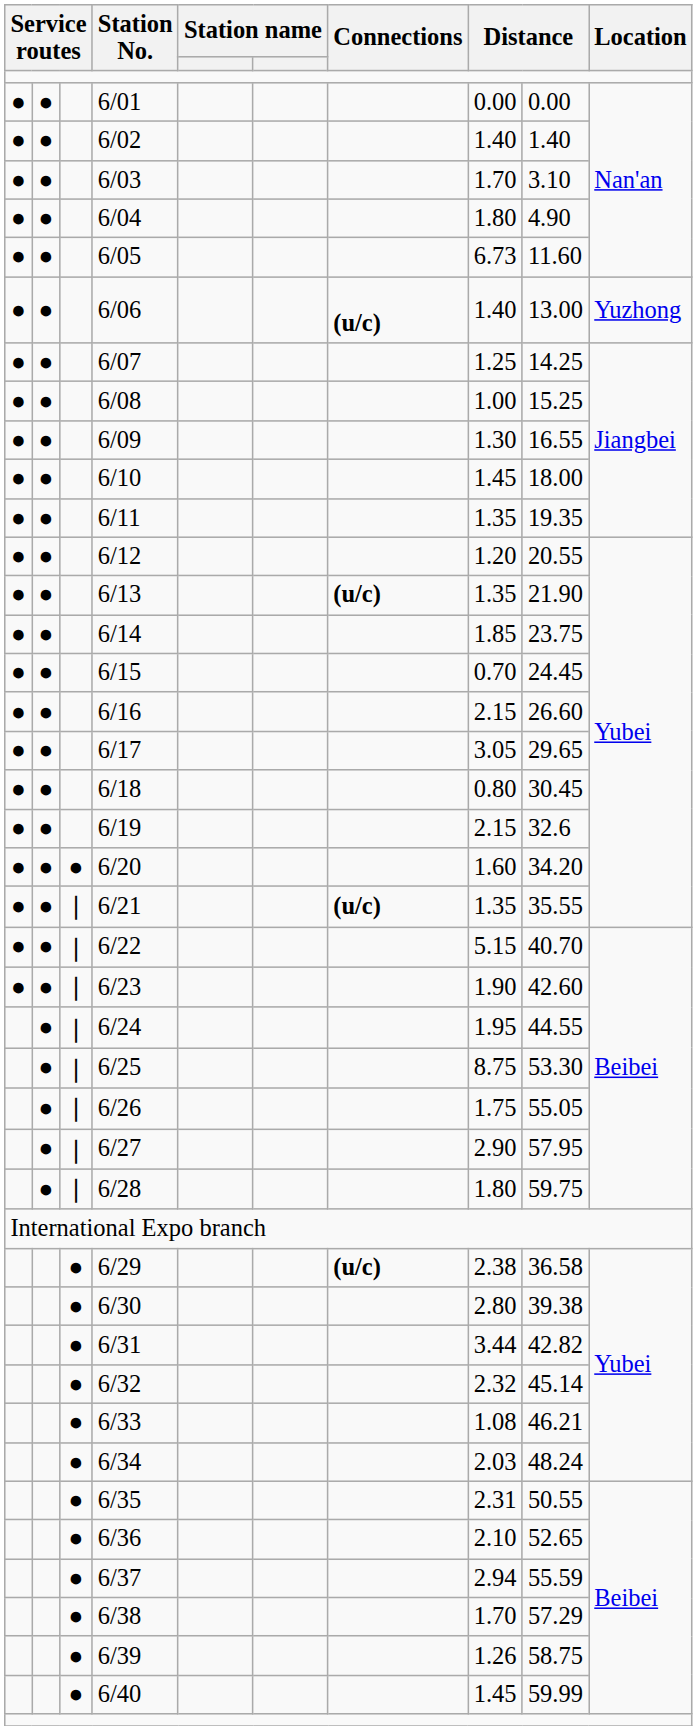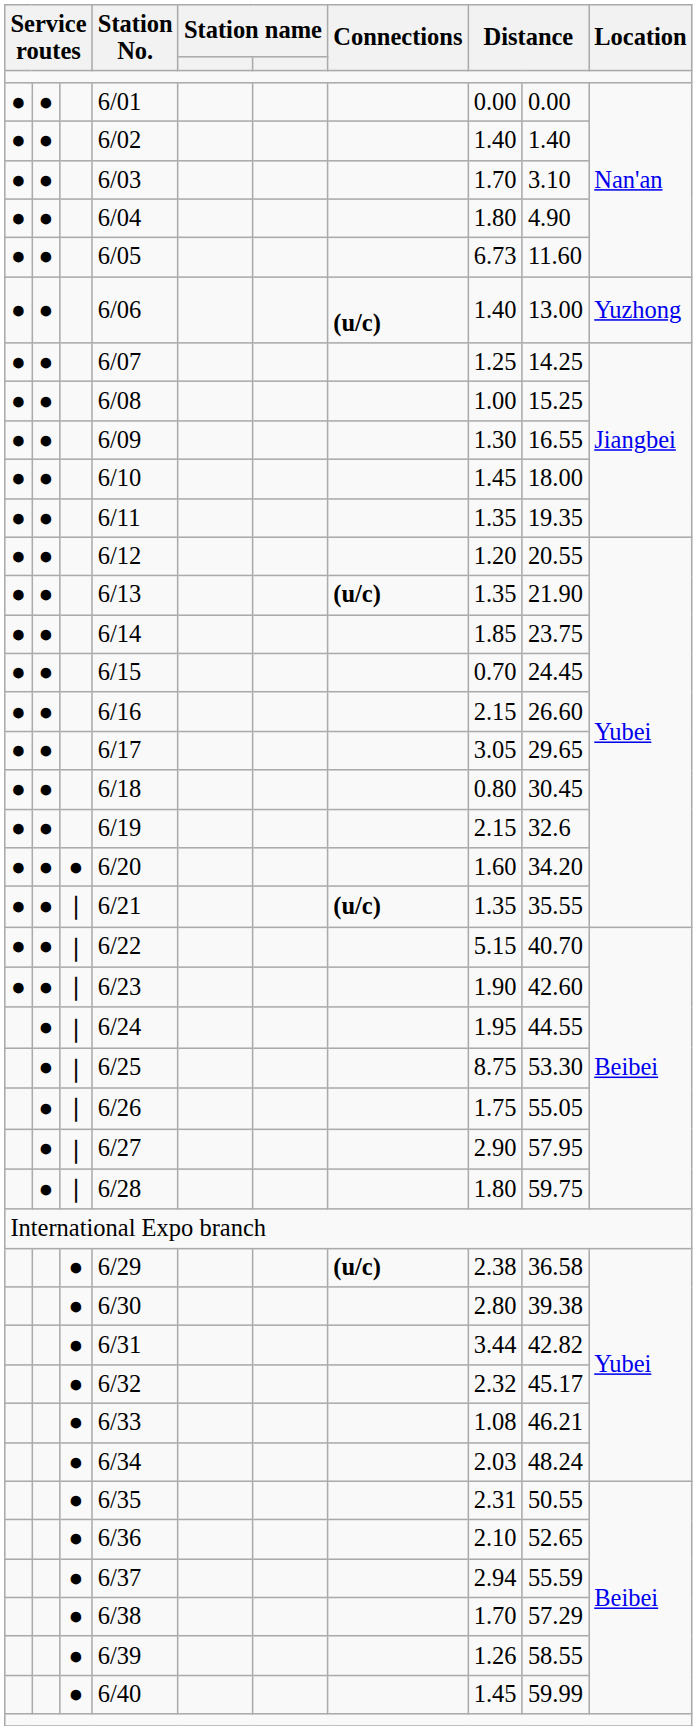(555, 1383) 45.14 -> (555, 1383) 45.17
(555, 1655) 58.75 -> (555, 1655) 58.55
